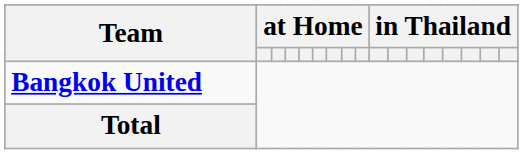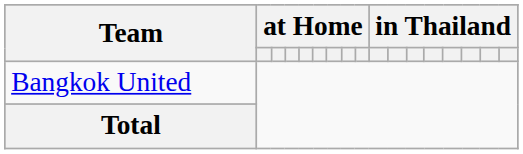(107, 82) bold -> (101, 82) normal
